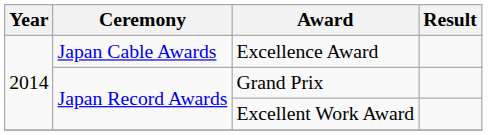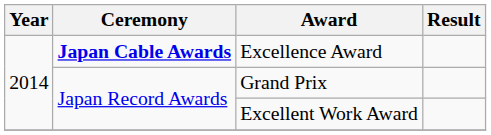(137, 51) normal -> (144, 51) bold
